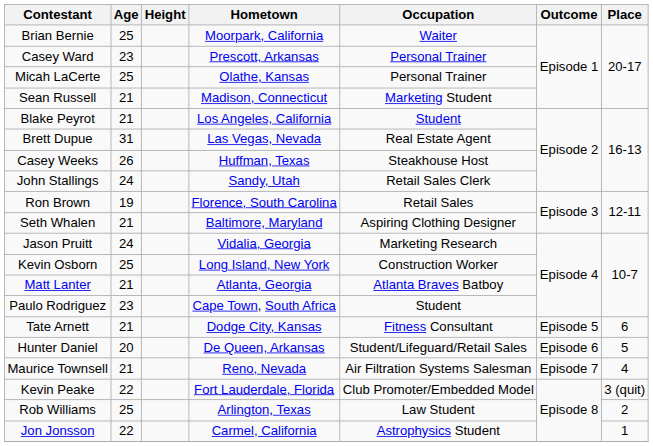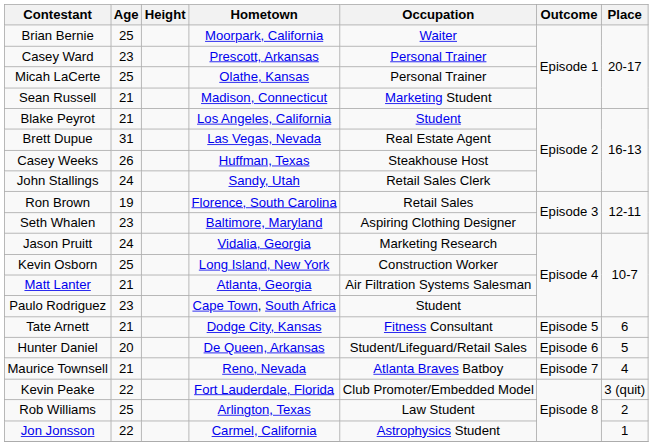(126, 222) 21 -> (126, 222) 23
(438, 285) Atlanta Braves Batboy -> (438, 285) Air Filtration Systems Salesman
(438, 368) Air Filtration Systems Salesman -> (438, 368) Atlanta Braves Batboy
